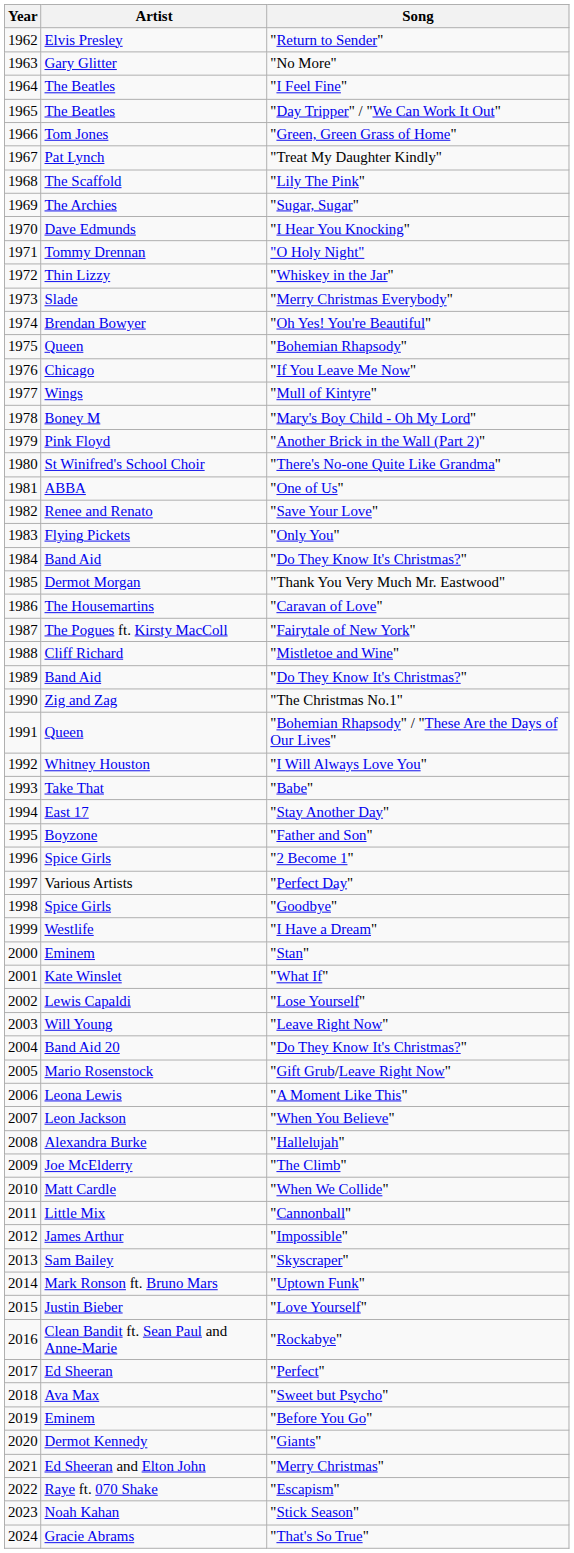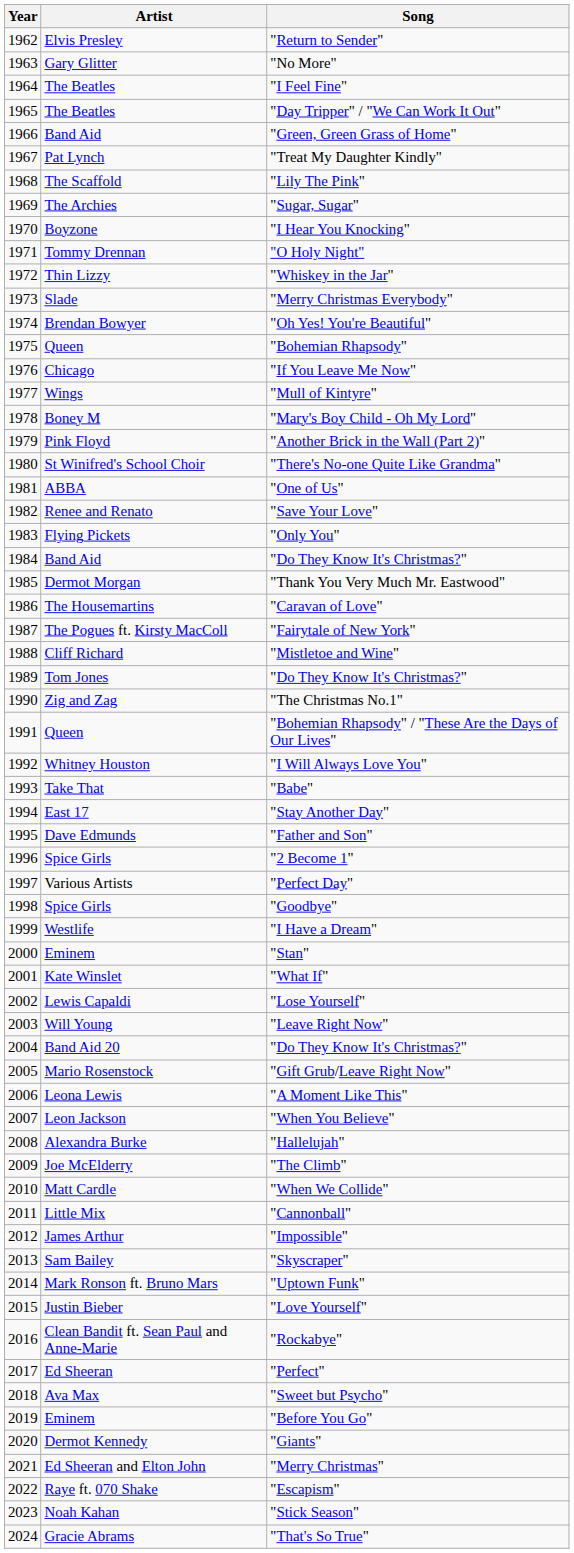(76, 134) Tom Jones -> (73, 134) Band Aid
(90, 228) Dave Edmunds -> (71, 228) Boyzone
(73, 677) Band Aid -> (76, 677) Tom Jones
(71, 835) Boyzone -> (90, 835) Dave Edmunds
